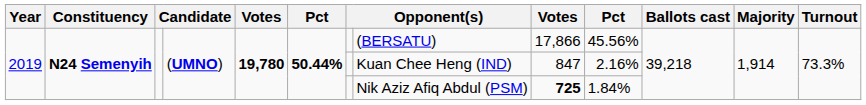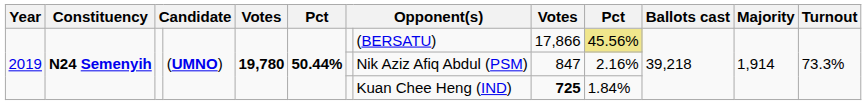(613, 40) no background -> (613, 40) khaki background
(434, 64) Kuan Chee Heng (IND) -> (442, 64) Nik Aziz Afiq Abdul (PSM)
(442, 88) Nik Aziz Afiq Abdul (PSM) -> (434, 88) Kuan Chee Heng (IND)
